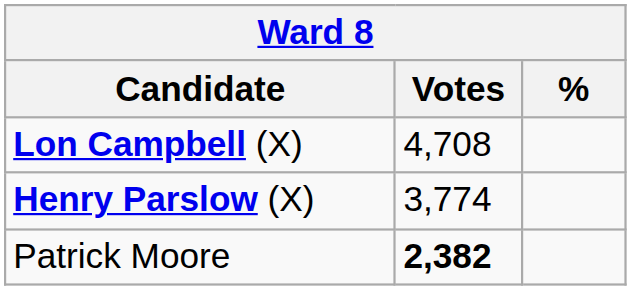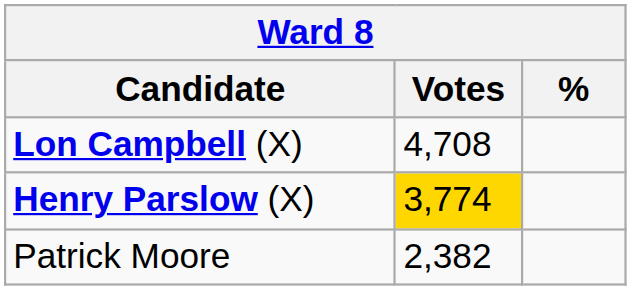(447, 199) no background -> (447, 199) gold background
(447, 255) bold -> (447, 255) normal
